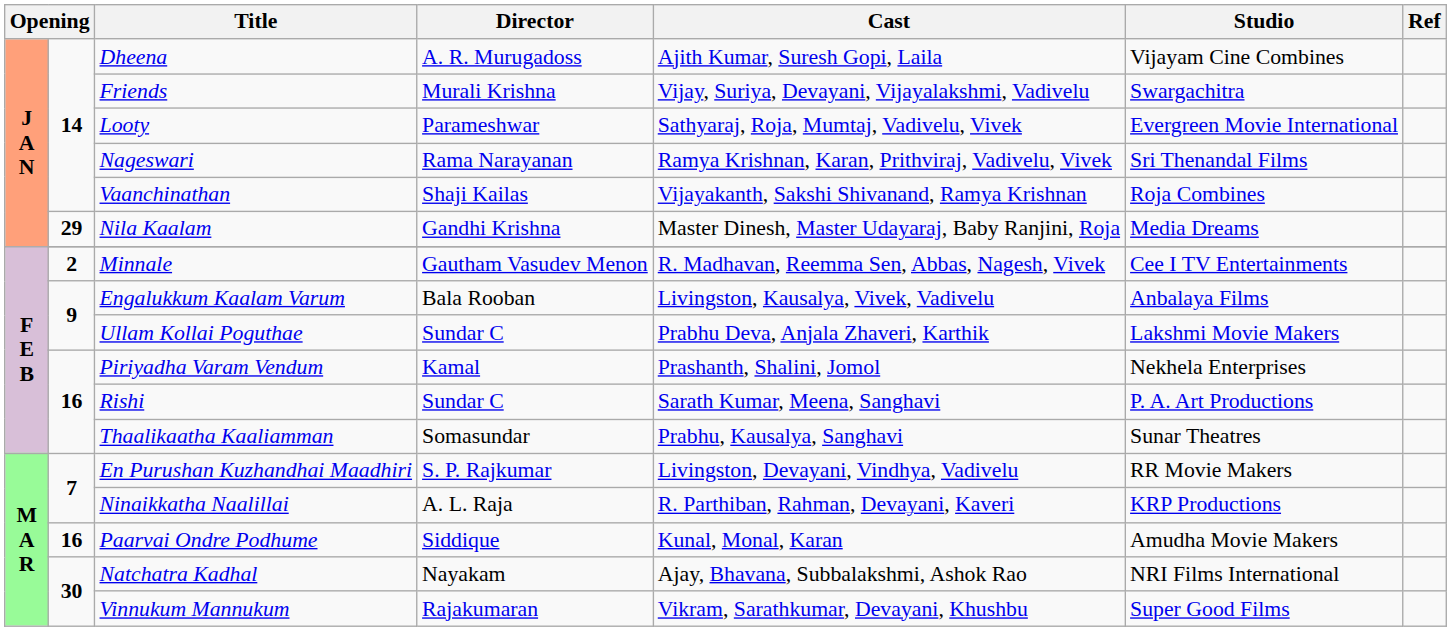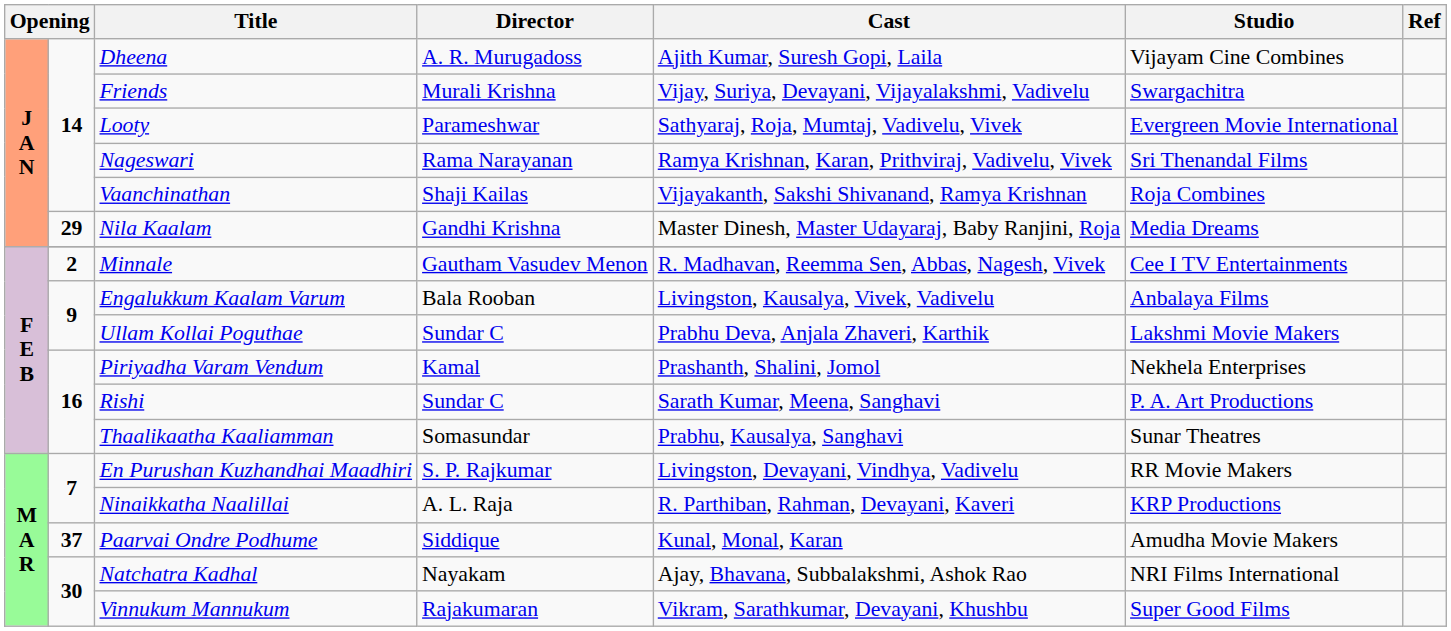(72, 539) 16 -> (72, 539) 37
